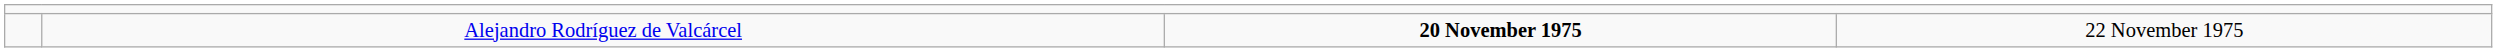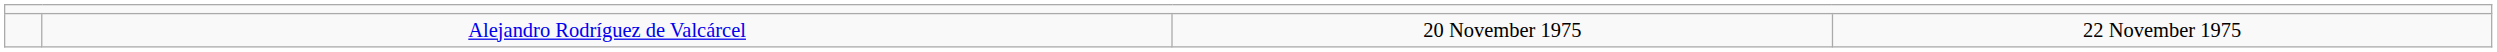(1501, 30) bold -> (1502, 30) normal
